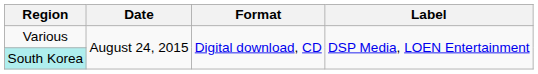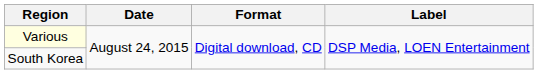(45, 36) no background -> (45, 36) lightyellow background
(45, 58) paleturquoise background -> (45, 58) no background
